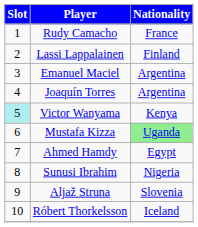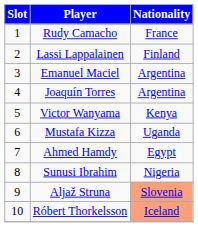(17, 112) paleturquoise background -> (17, 112) no background
(162, 132) lightgreen background -> (162, 132) no background
(162, 191) no background -> (162, 191) lightsalmon background
(162, 211) no background -> (162, 211) lightsalmon background
